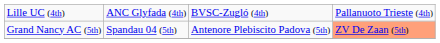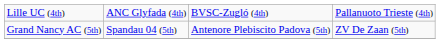(372, 30) lightsalmon background -> (372, 30) no background
